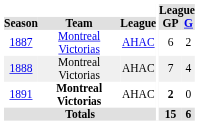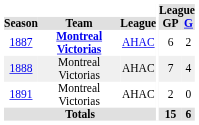(79, 43) normal -> (79, 43) bold
(79, 94) bold -> (79, 94) normal
(171, 94) bold -> (171, 94) normal
